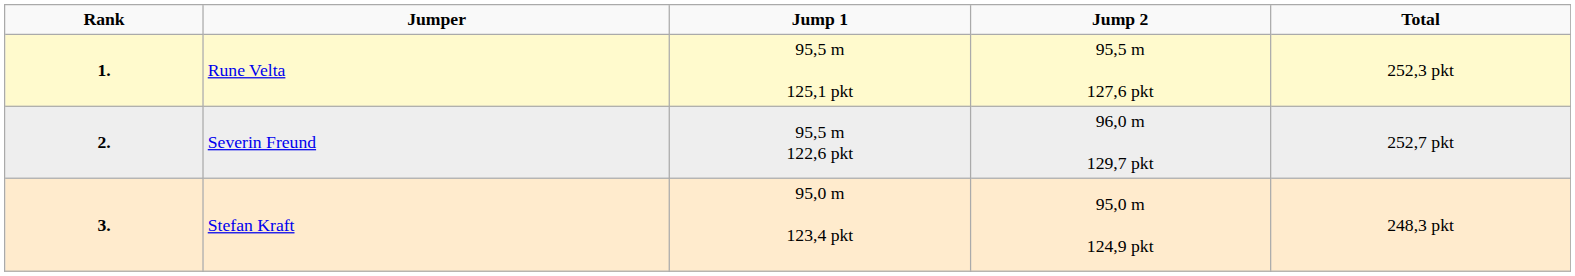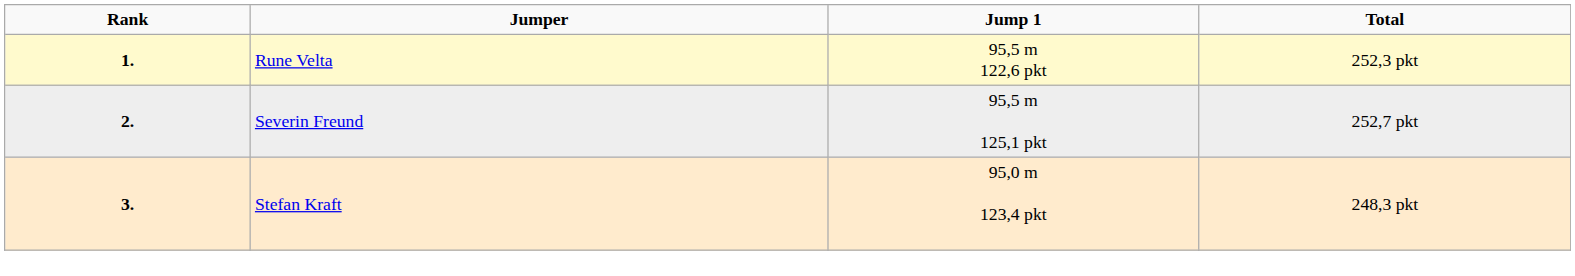- column: (1120, 19)
(820, 70) 95,5 m 125,1 pkt -> (1013, 59) 95,5 m 122,6 pkt
(820, 142) 95,5 m 122,6 pkt -> (1013, 121) 95,5 m 125,1 pkt
